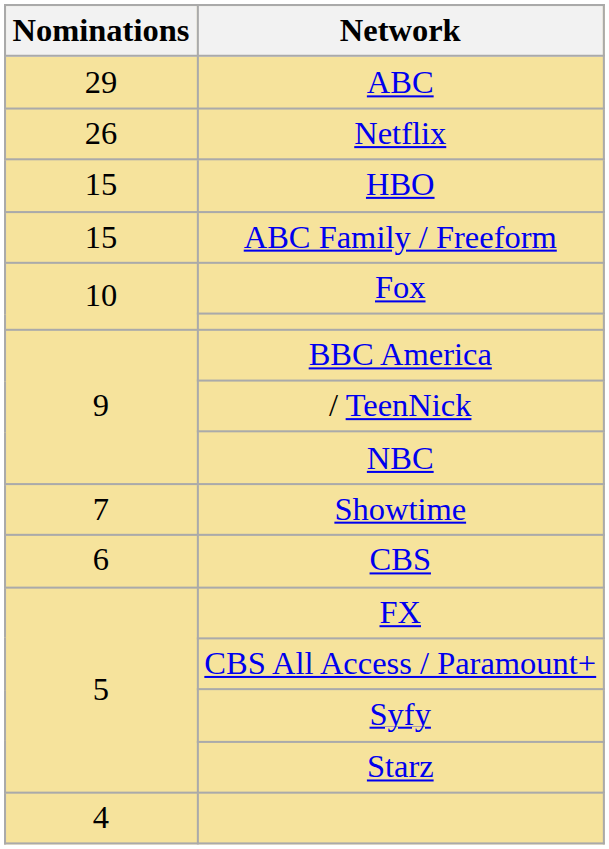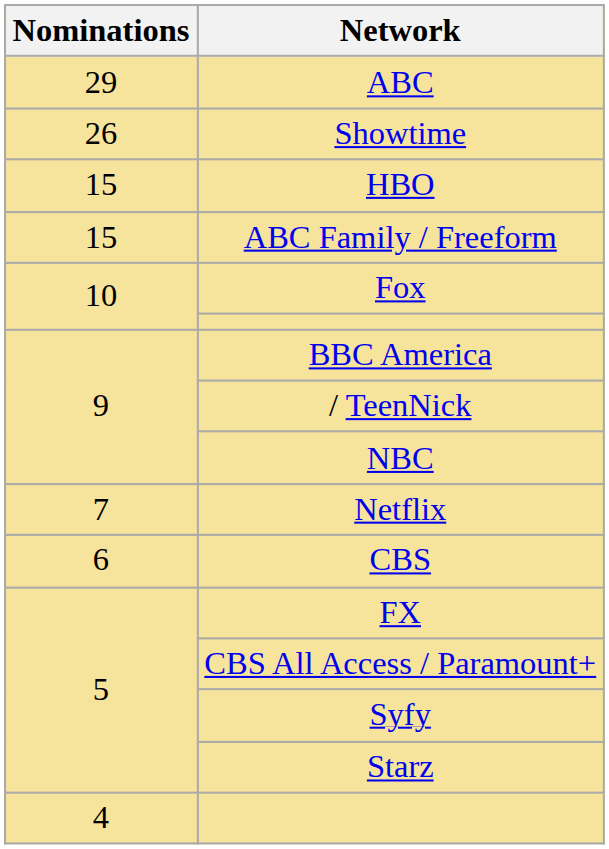(400, 133) Netflix -> (400, 133) Showtime
(400, 508) Showtime -> (400, 508) Netflix
